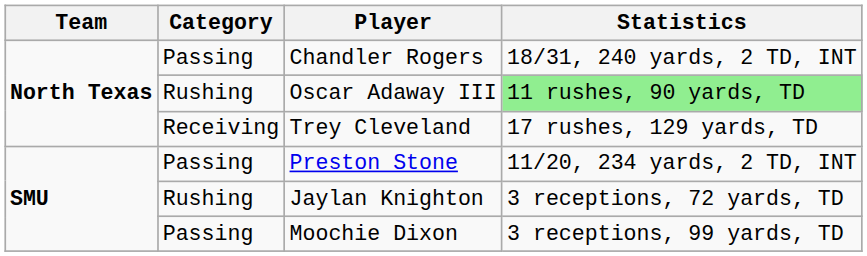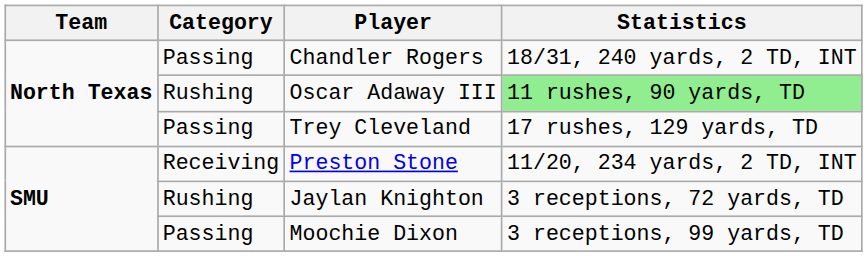(221, 129) Receiving -> (208, 129) Passing
(208, 164) Passing -> (221, 164) Receiving
